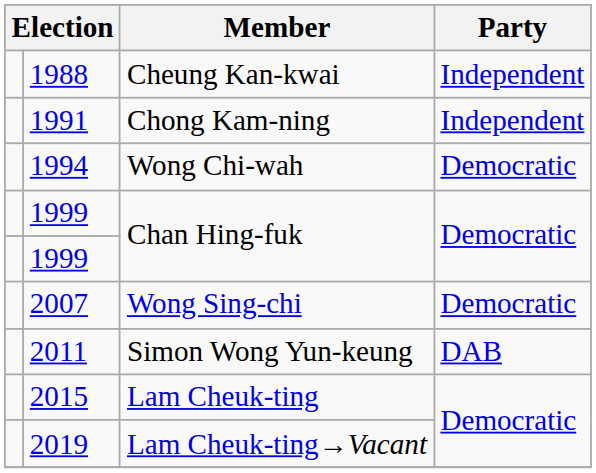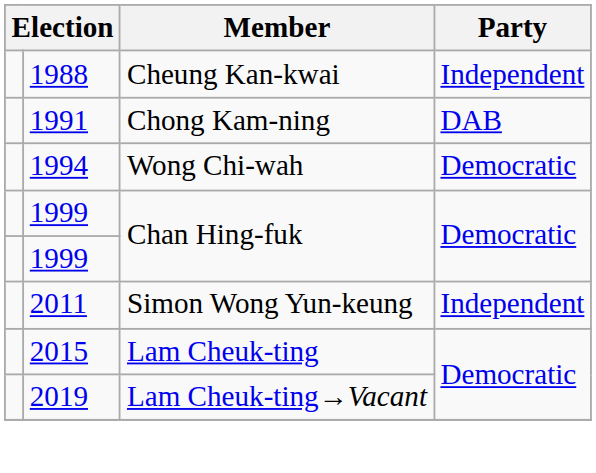(512, 119) Independent -> (471, 119) DAB
- row: (59, 304)
(471, 350) DAB -> (512, 304) Independent
